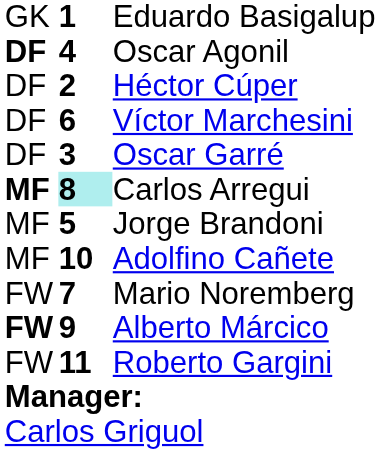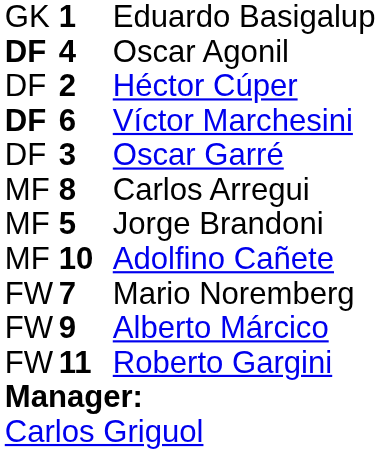(25, 120) normal -> (25, 120) bold
(27, 189) bold -> (27, 189) normal
(67, 189) paleturquoise background -> (67, 189) no background
(29, 327) bold -> (29, 327) normal
